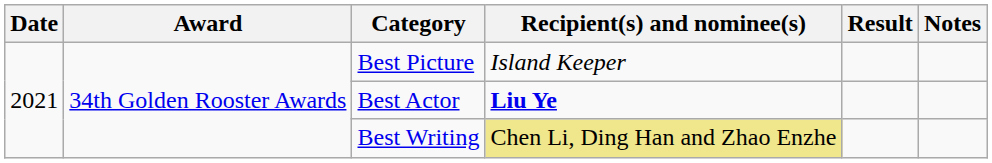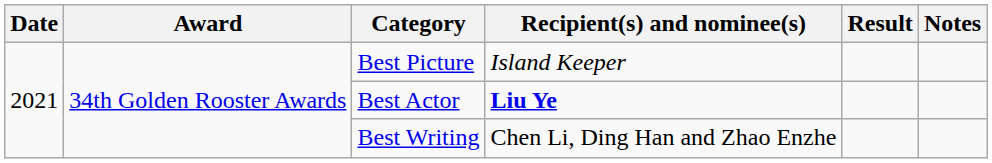(663, 137) khaki background -> (663, 137) no background
